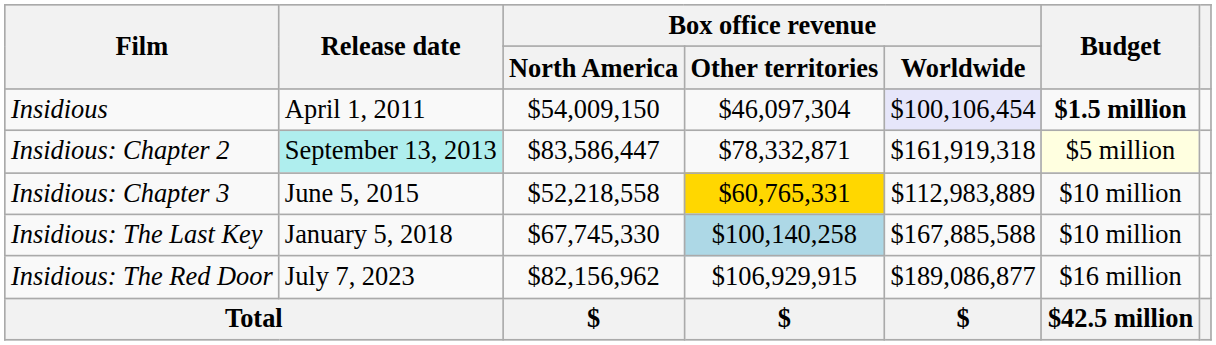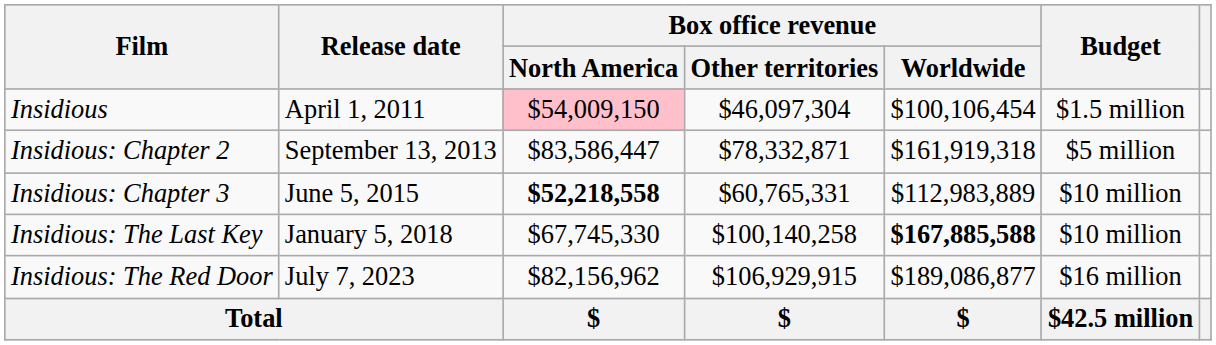(594, 109) no background -> (594, 109) pink background
(963, 109) lavender background -> (963, 109) no background
(1120, 109) bold -> (1120, 109) normal
(391, 151) paleturquoise background -> (391, 151) no background
(1120, 151) lightyellow background -> (1120, 151) no background
(594, 192) normal -> (594, 192) bold
(784, 192) gold background -> (784, 192) no background
(784, 234) lightblue background -> (784, 234) no background
(963, 234) normal -> (963, 234) bold
